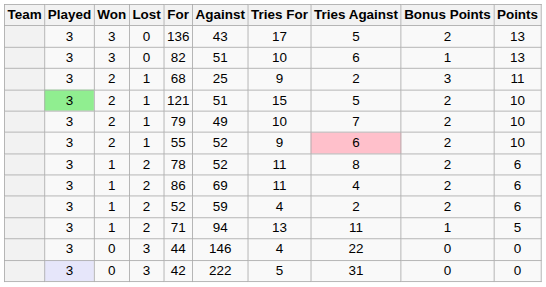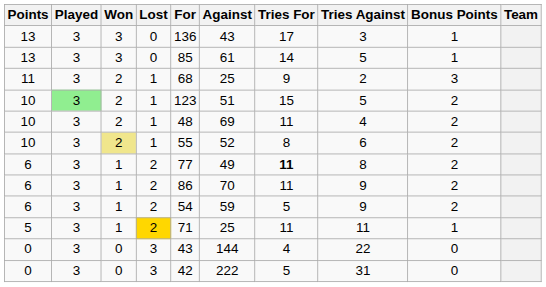columns swapped: (25, 15) <-> (517, 15)
(356, 36) 5 -> (363, 36) 3
(447, 36) 2 -> (454, 36) 1
(178, 57) 82 -> (185, 57) 85
(220, 57) 51 -> (227, 57) 61
(279, 57) 10 -> (286, 57) 14
(356, 57) 6 -> (363, 57) 5
(178, 100) 121 -> (185, 100) 123
(178, 121) 79 -> (185, 121) 48
(220, 121) 49 -> (227, 121) 69
(279, 121) 10 -> (286, 121) 11
(356, 121) 7 -> (363, 121) 4
(112, 143) no background -> (119, 143) khaki background
(279, 143) 9 -> (286, 143) 8
(356, 143) pink background -> (363, 143) no background
(178, 164) 78 -> (185, 164) 77
(220, 164) 52 -> (227, 164) 49
(279, 164) normal -> (286, 164) bold
(220, 185) 69 -> (227, 185) 70
(356, 185) 4 -> (363, 185) 9
(178, 206) 52 -> (185, 206) 54
(279, 206) 4 -> (286, 206) 5
(356, 206) 2 -> (363, 206) 9
(147, 228) no background -> (154, 228) gold background
(220, 228) 94 -> (227, 228) 25
(279, 228) 13 -> (286, 228) 11
(178, 249) 44 -> (185, 249) 43
(220, 249) 146 -> (227, 249) 144
(69, 270) lavender background -> (76, 270) no background
